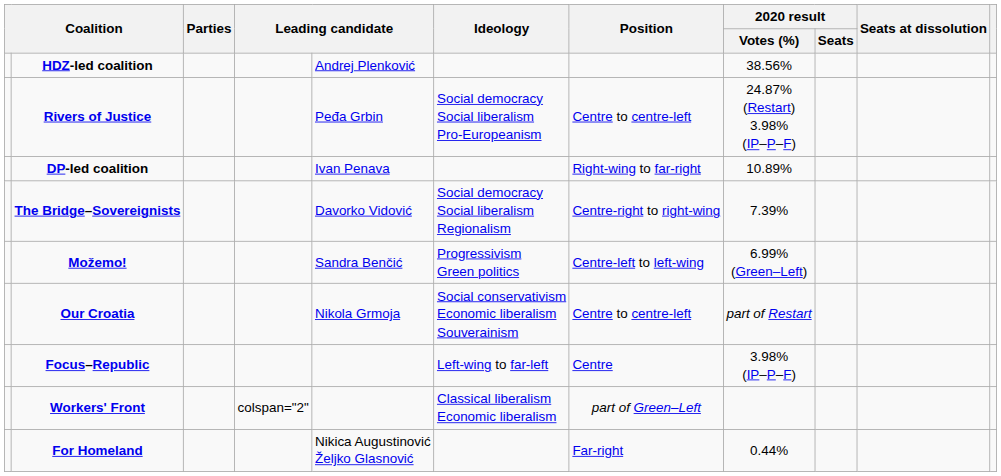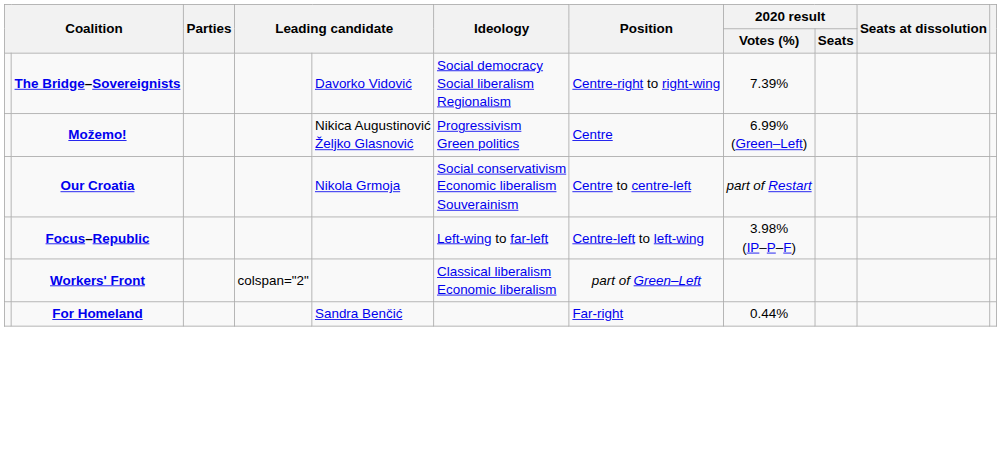- row: (97, 65)
- row: (97, 117)
- row: (97, 168)
(359, 262) Sandra Benčić -> (373, 135) Nikica Augustinović Željko Glasnović
(638, 262) Centre-left to left-wing -> (593, 135) Centre
(593, 365) Centre -> (638, 238) Centre-left to left-wing
(373, 450) Nikica Augustinović Željko Glasnović -> (359, 314) Sandra Benčić
